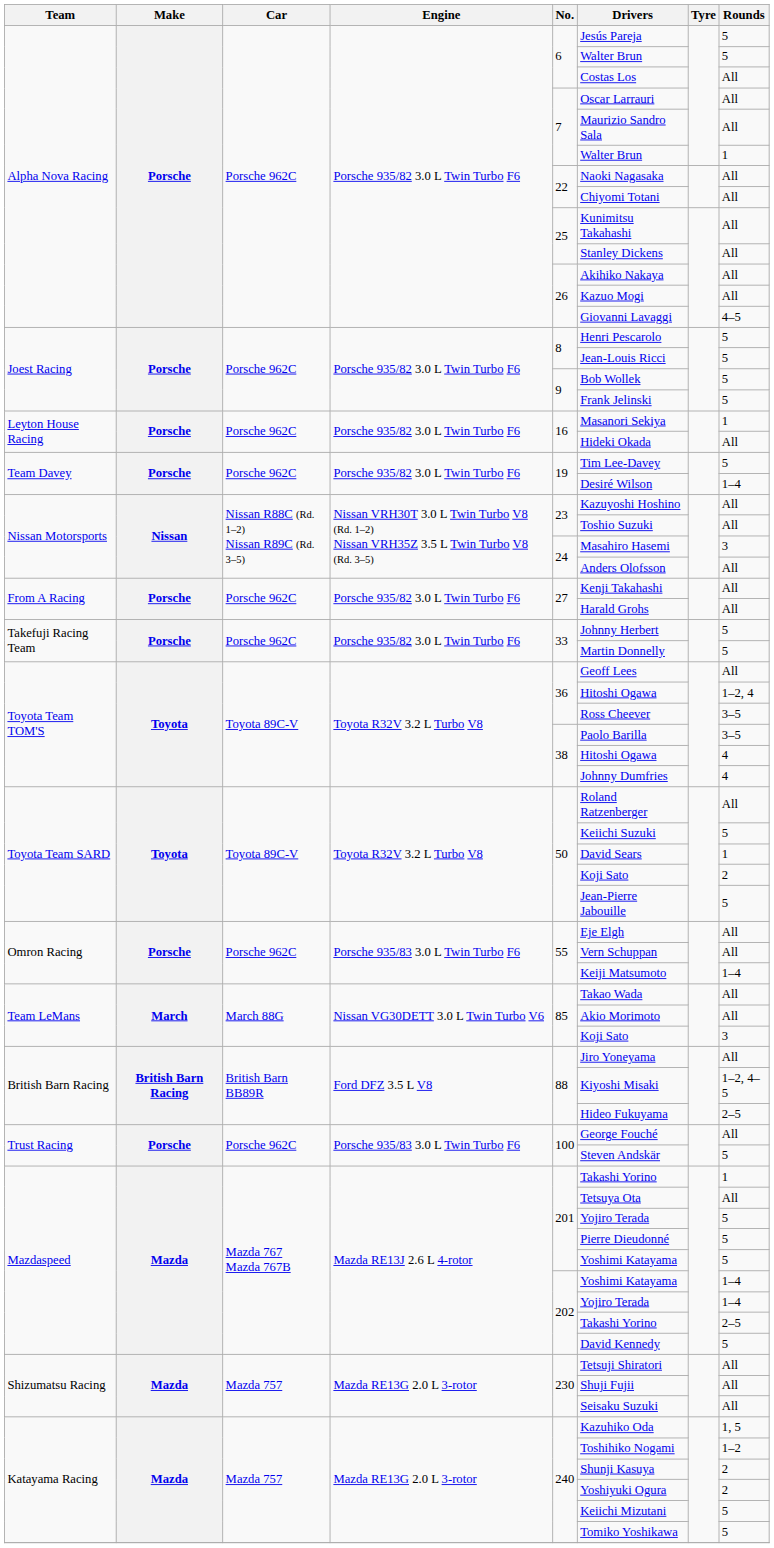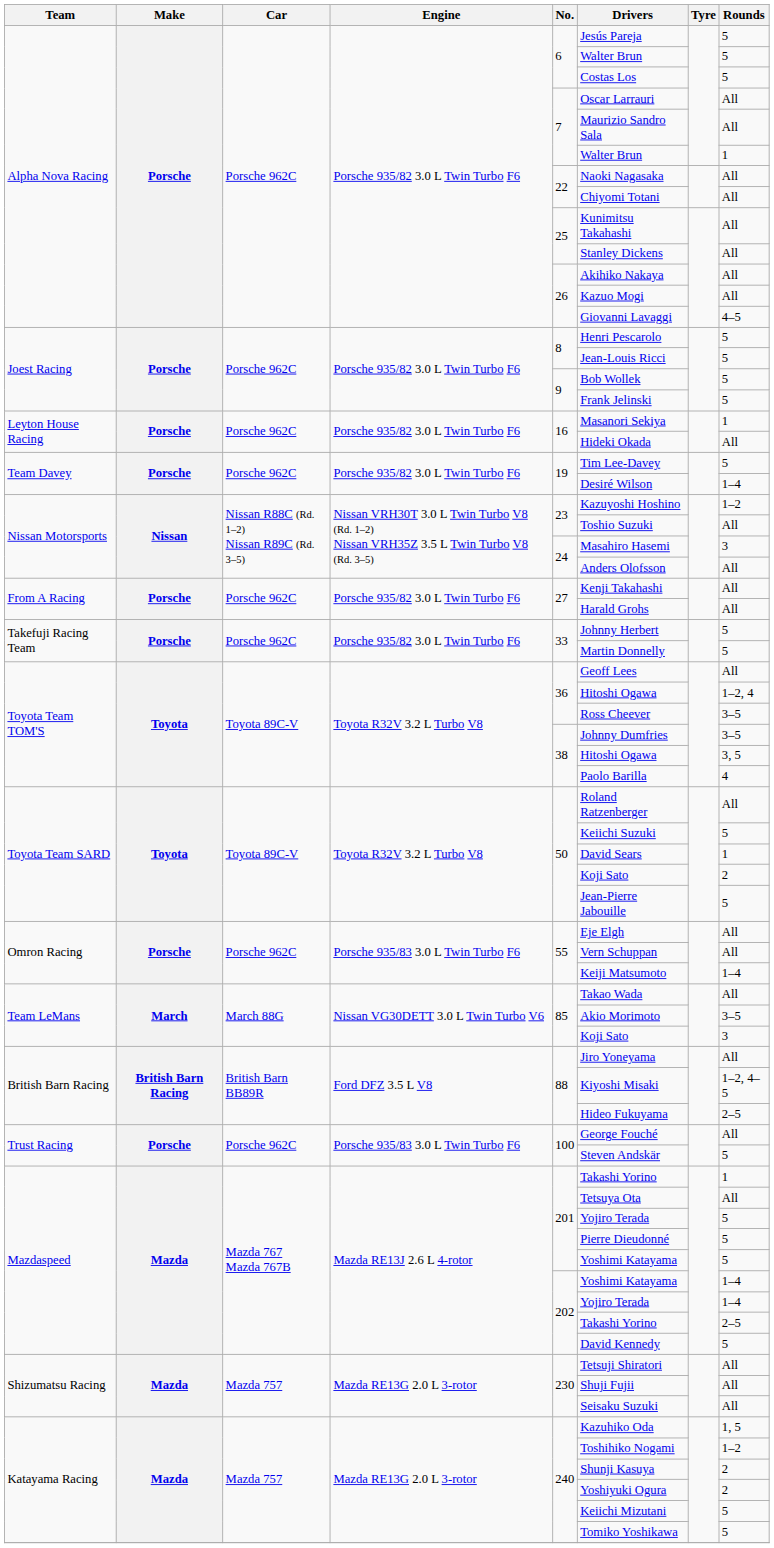(730, 78) All -> (725, 78) 5
(730, 505) All -> (731, 505) 1–2
(613, 734) Paolo Barilla -> (624, 734) Johnny Dumfries
(725, 755) 4 -> (731, 755) 3, 5
(624, 776) Johnny Dumfries -> (613, 776) Paolo Barilla
(730, 1015) All -> (731, 1015) 3–5
